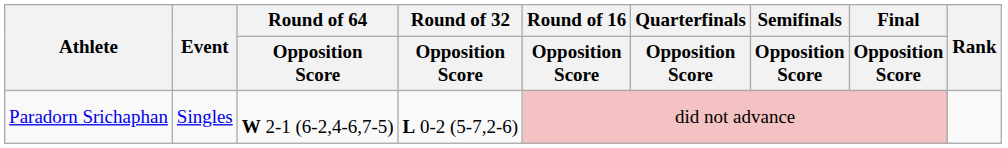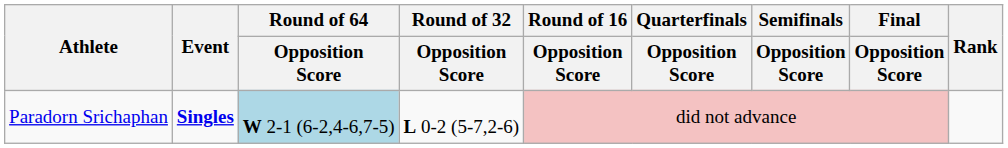(205, 116) normal -> (205, 116) bold
(318, 128) no background -> (319, 128) lightblue background
